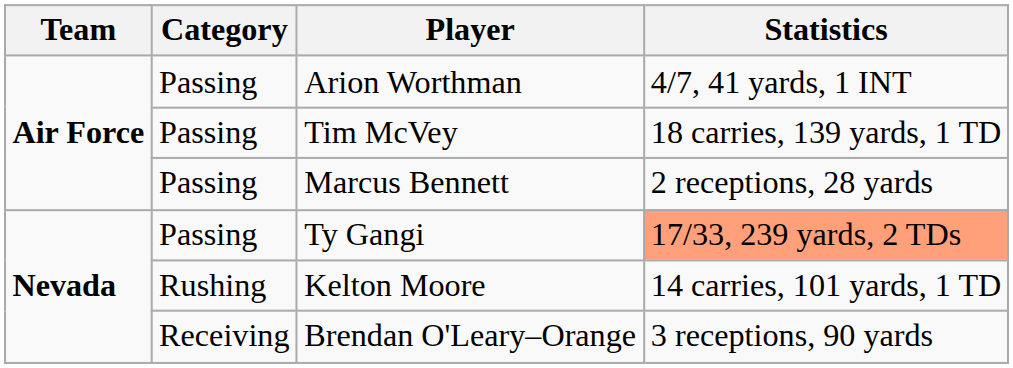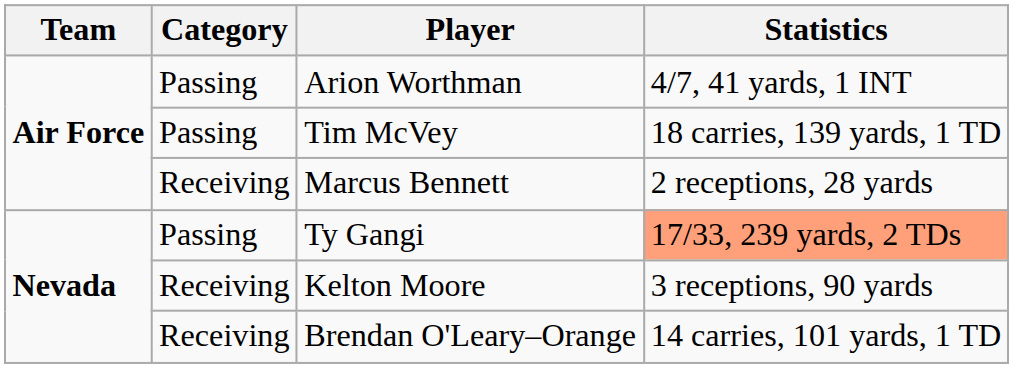(208, 183) Passing -> (224, 183) Receiving
(213, 285) Rushing -> (224, 285) Receiving
(826, 285) 14 carries, 101 yards, 1 TD -> (792, 285) 3 receptions, 90 yards
(792, 336) 3 receptions, 90 yards -> (826, 336) 14 carries, 101 yards, 1 TD
